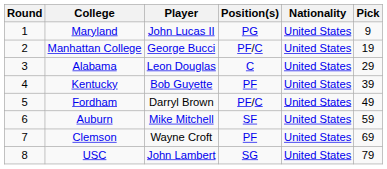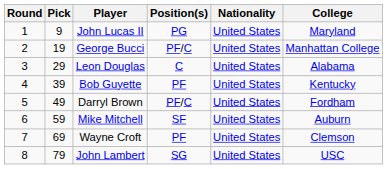columns swapped: (368, 13) <-> (95, 13)
